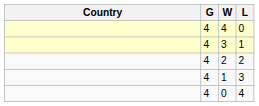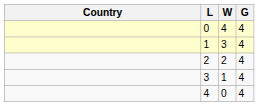columns swapped: (210, 12) <-> (245, 12)
